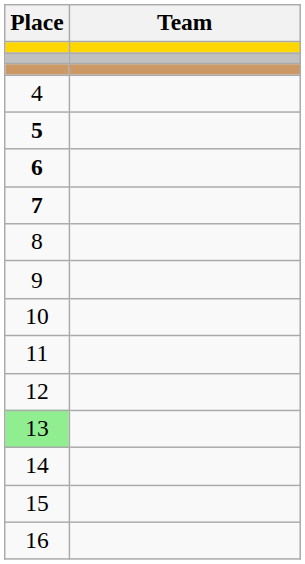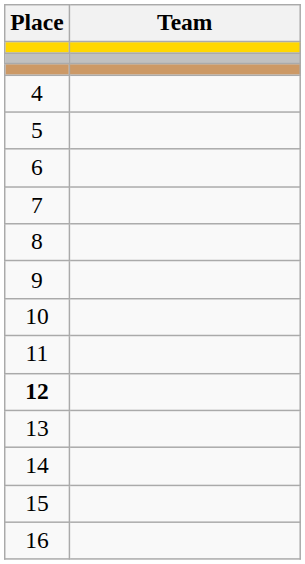(37, 130) bold -> (37, 130) normal
(37, 167) bold -> (37, 167) normal
(37, 204) bold -> (37, 204) normal
(37, 391) normal -> (37, 391) bold
(37, 428) lightgreen background -> (37, 428) no background
